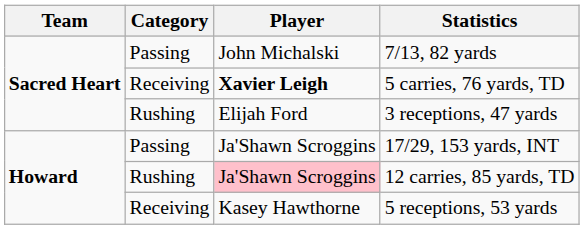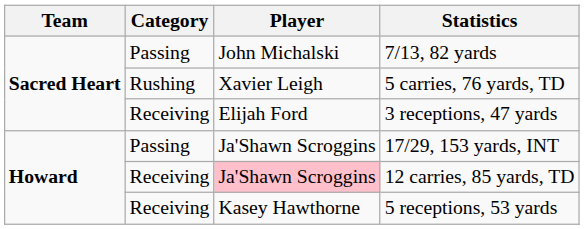(169, 83) Receiving -> (162, 83) Rushing
(273, 83) bold -> (271, 83) normal
(162, 114) Rushing -> (169, 114) Receiving
(162, 176) Rushing -> (169, 176) Receiving
